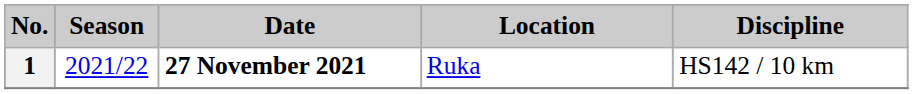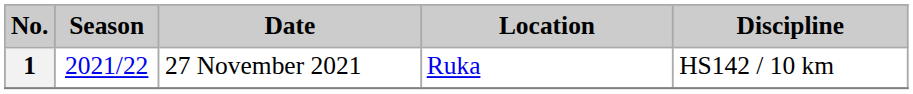(266, 66) bold -> (263, 66) normal
